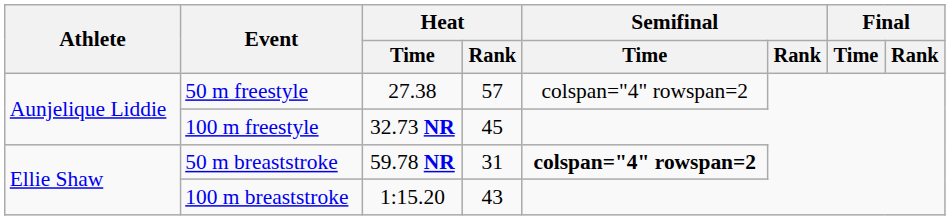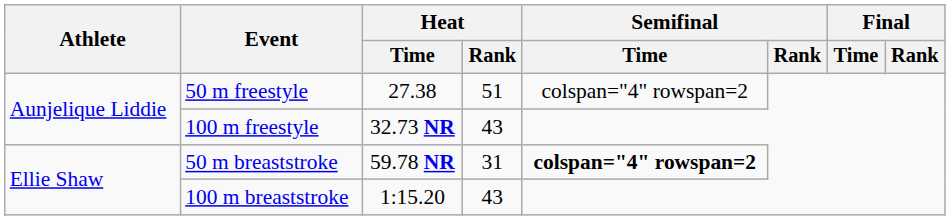(492, 91) 57 -> (492, 91) 51
(492, 126) 45 -> (492, 126) 43
